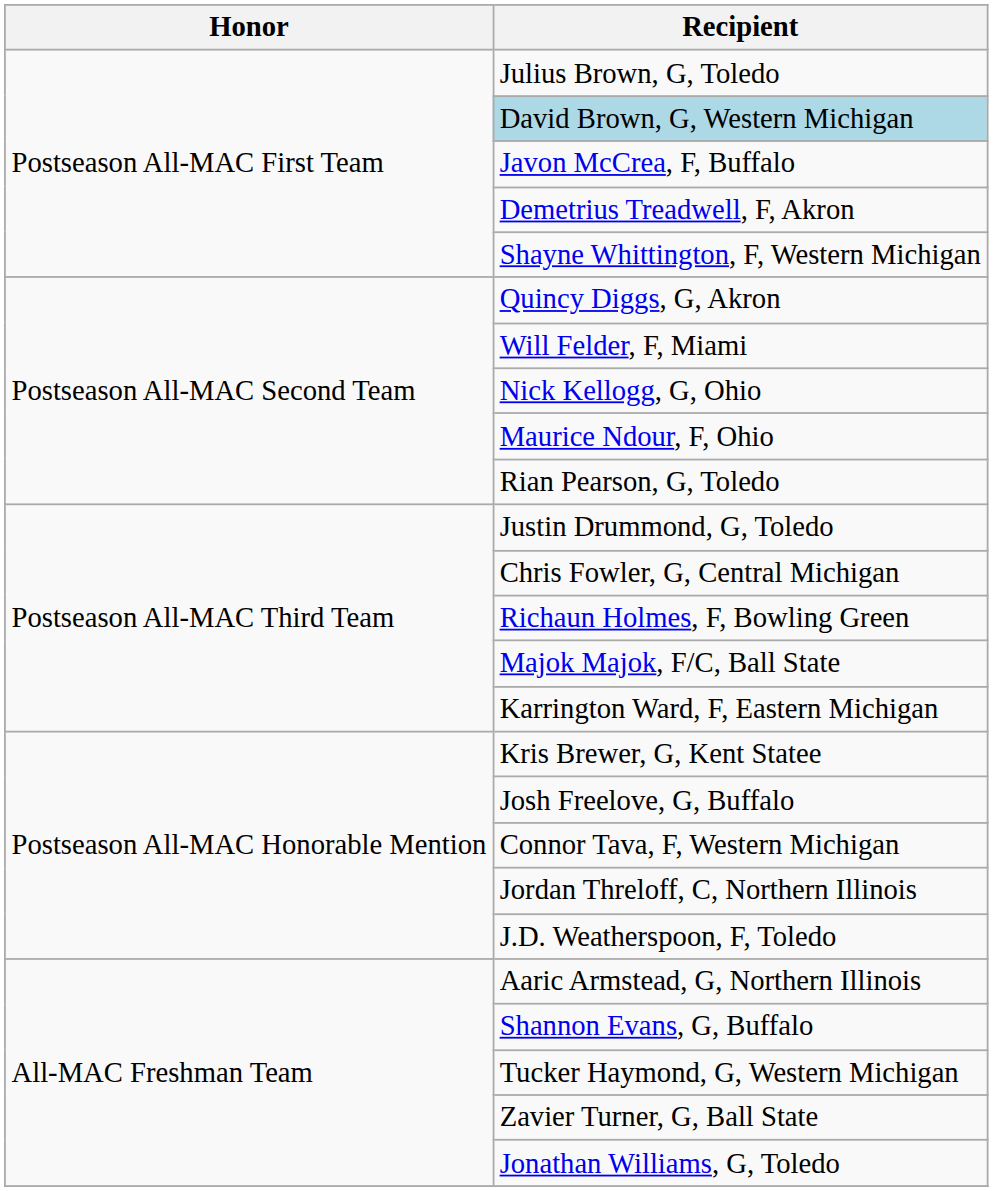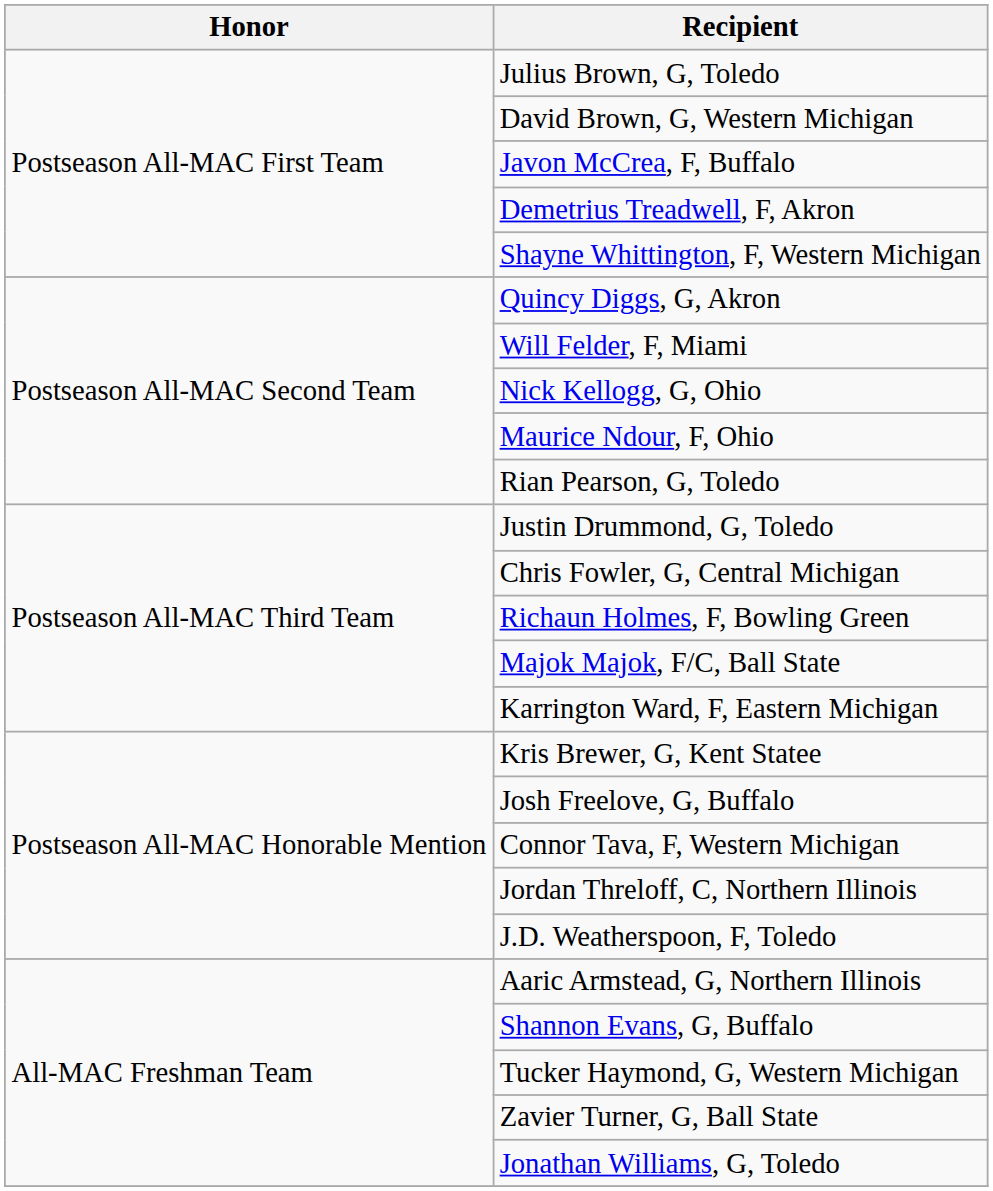(707, 118) lightblue background -> (707, 118) no background
